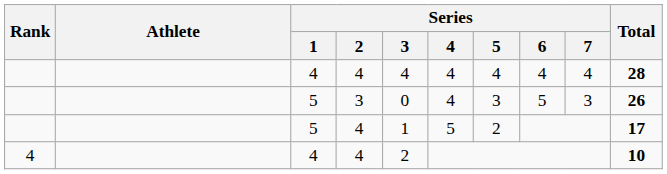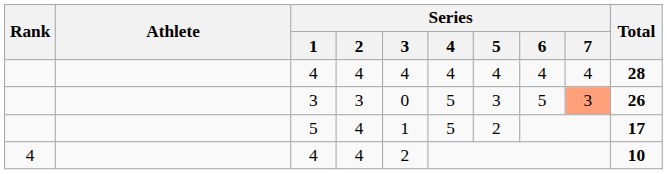(313, 100) 5 -> (313, 100) 3
(451, 100) 4 -> (451, 100) 5
(588, 100) no background -> (588, 100) lightsalmon background
